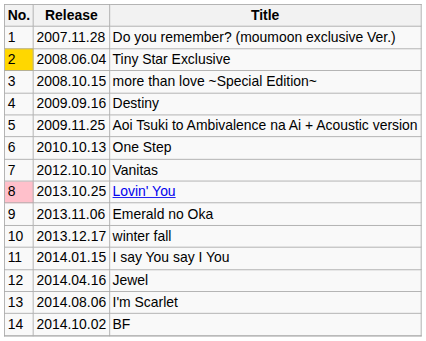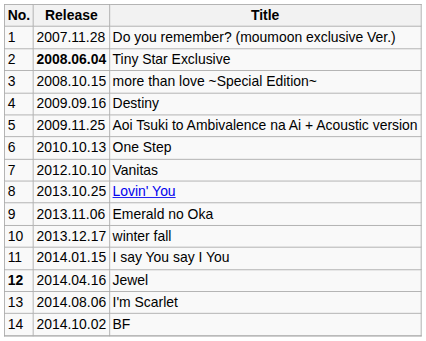(12, 59) gold background -> (12, 59) no background
(71, 59) normal -> (71, 59) bold
(12, 192) pink background -> (12, 192) no background
(15, 280) normal -> (15, 280) bold
